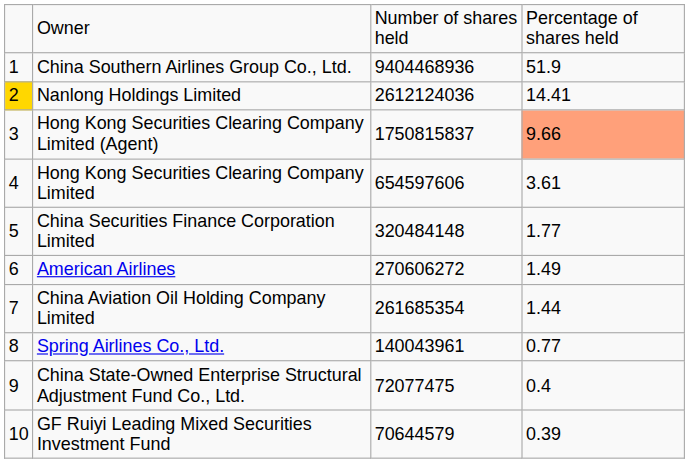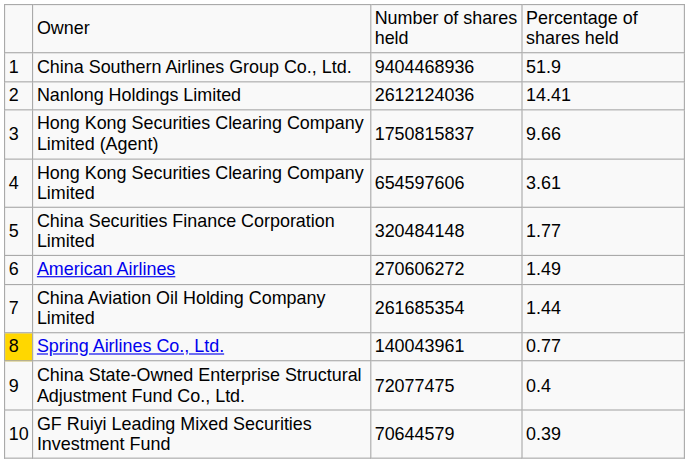(14, 95) gold background -> (14, 95) no background
(543, 134) lightsalmon background -> (543, 134) no background
(14, 346) no background -> (14, 346) gold background
